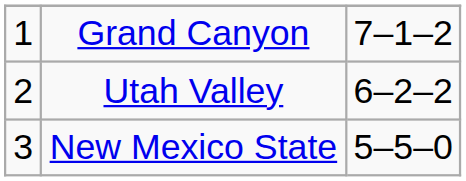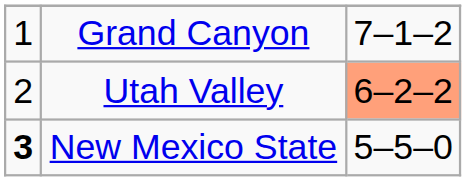(403, 90) no background -> (403, 90) lightsalmon background
(23, 146) normal -> (23, 146) bold
